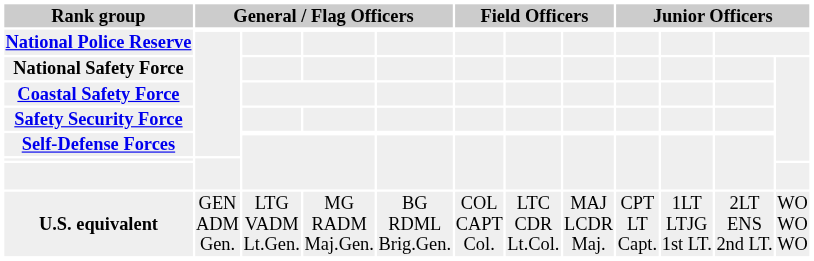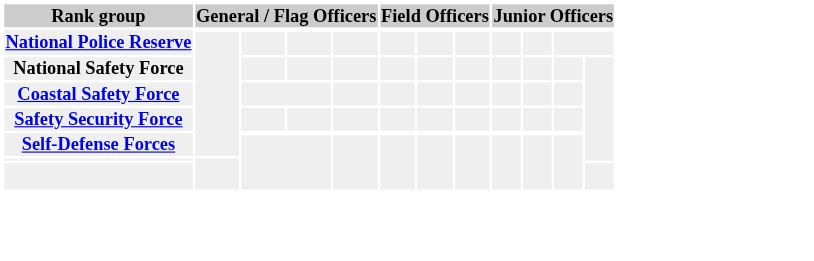- row: (98, 223)
